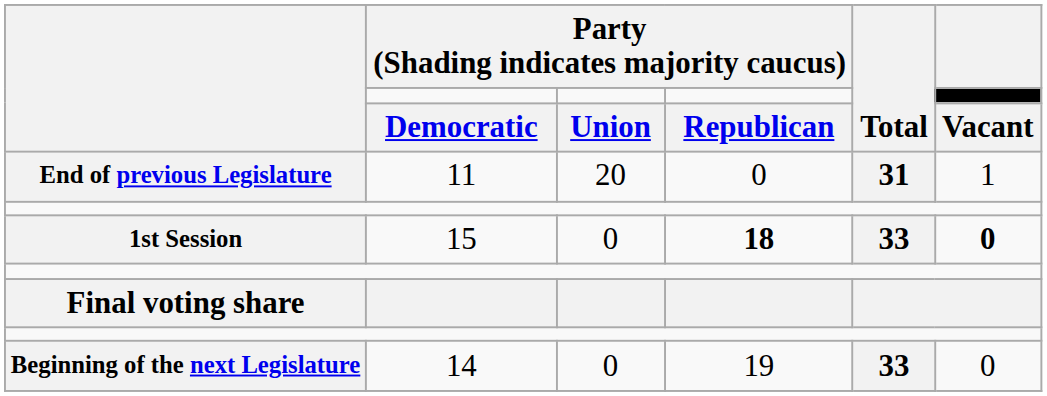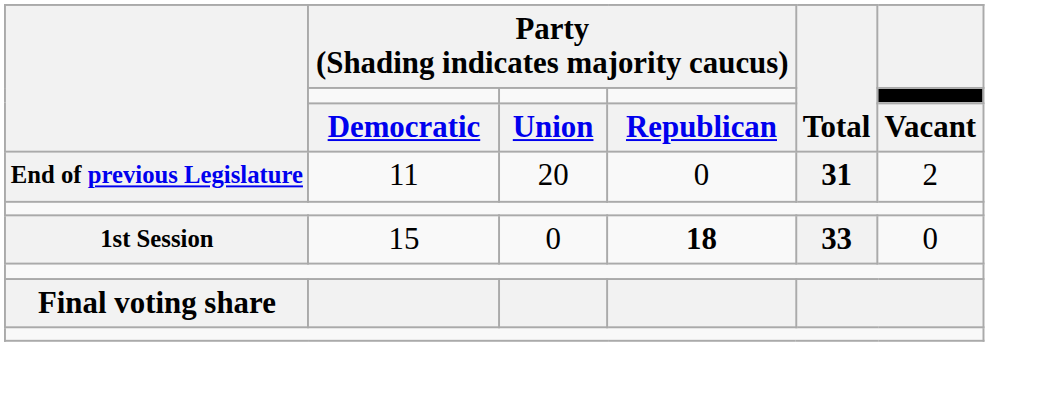(988, 175) 1 -> (930, 175) 2
(988, 239) bold -> (930, 239) normal
- row: (186, 365)
